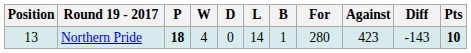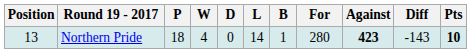(177, 37) bold -> (177, 37) normal
(368, 37) normal -> (368, 37) bold
